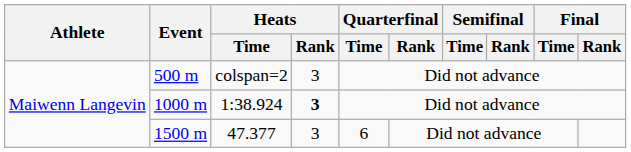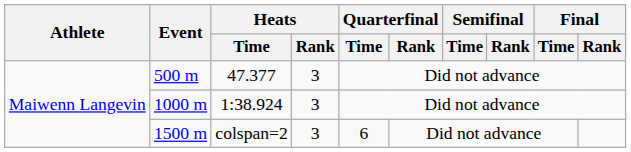(252, 75) colspan=2 -> (252, 75) 47.377
(315, 104) bold -> (315, 104) normal
(252, 133) 47.377 -> (252, 133) colspan=2
